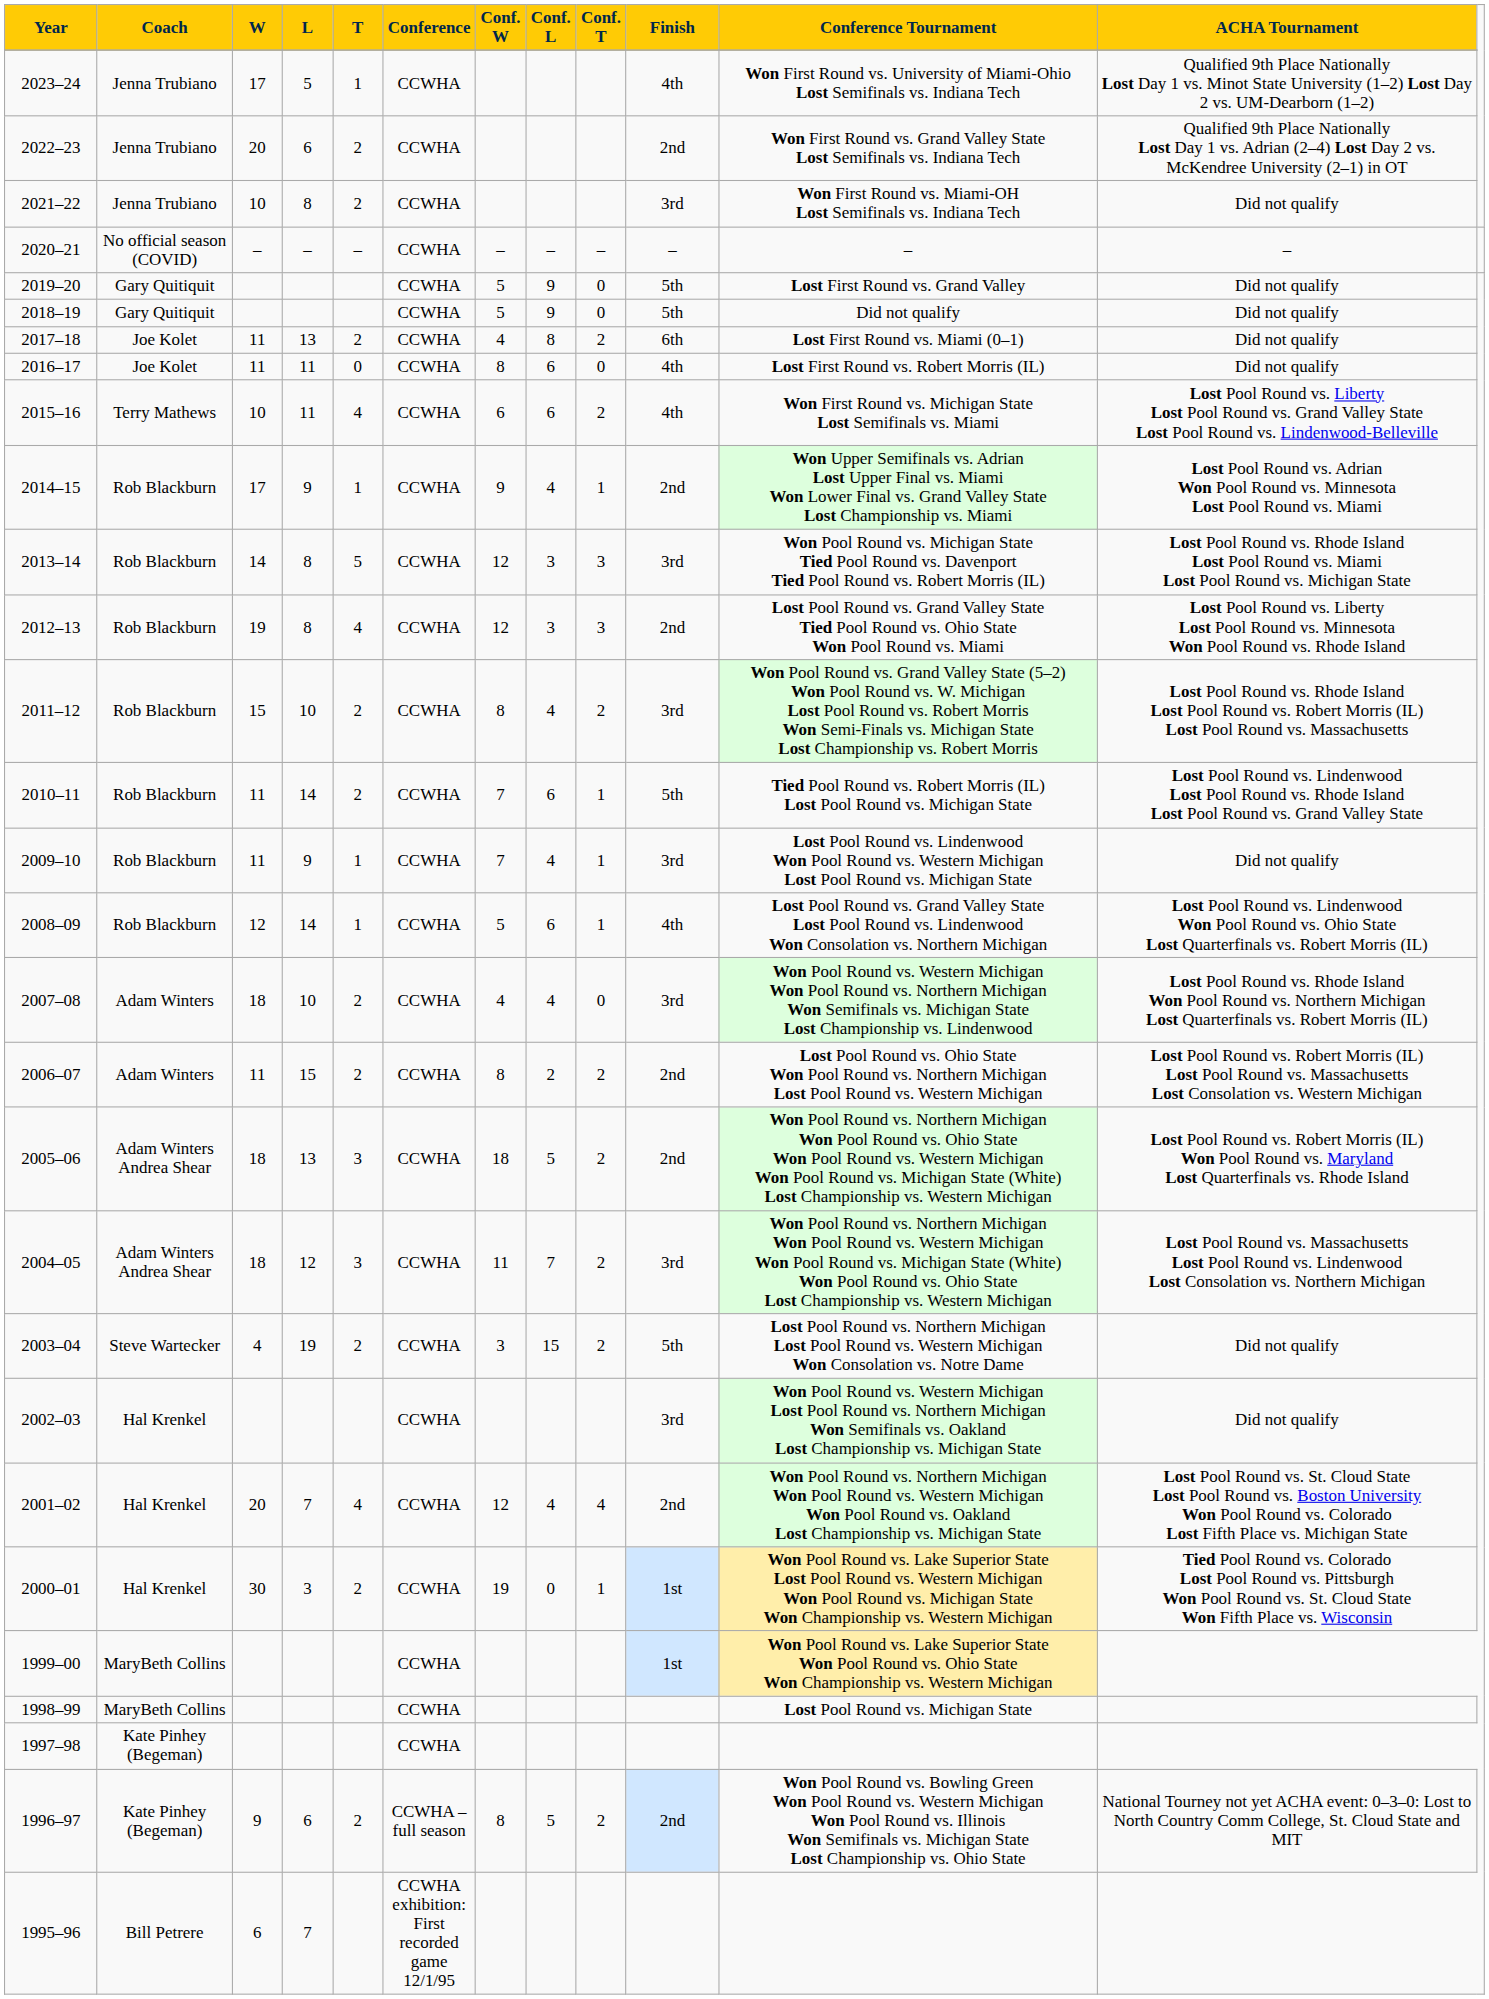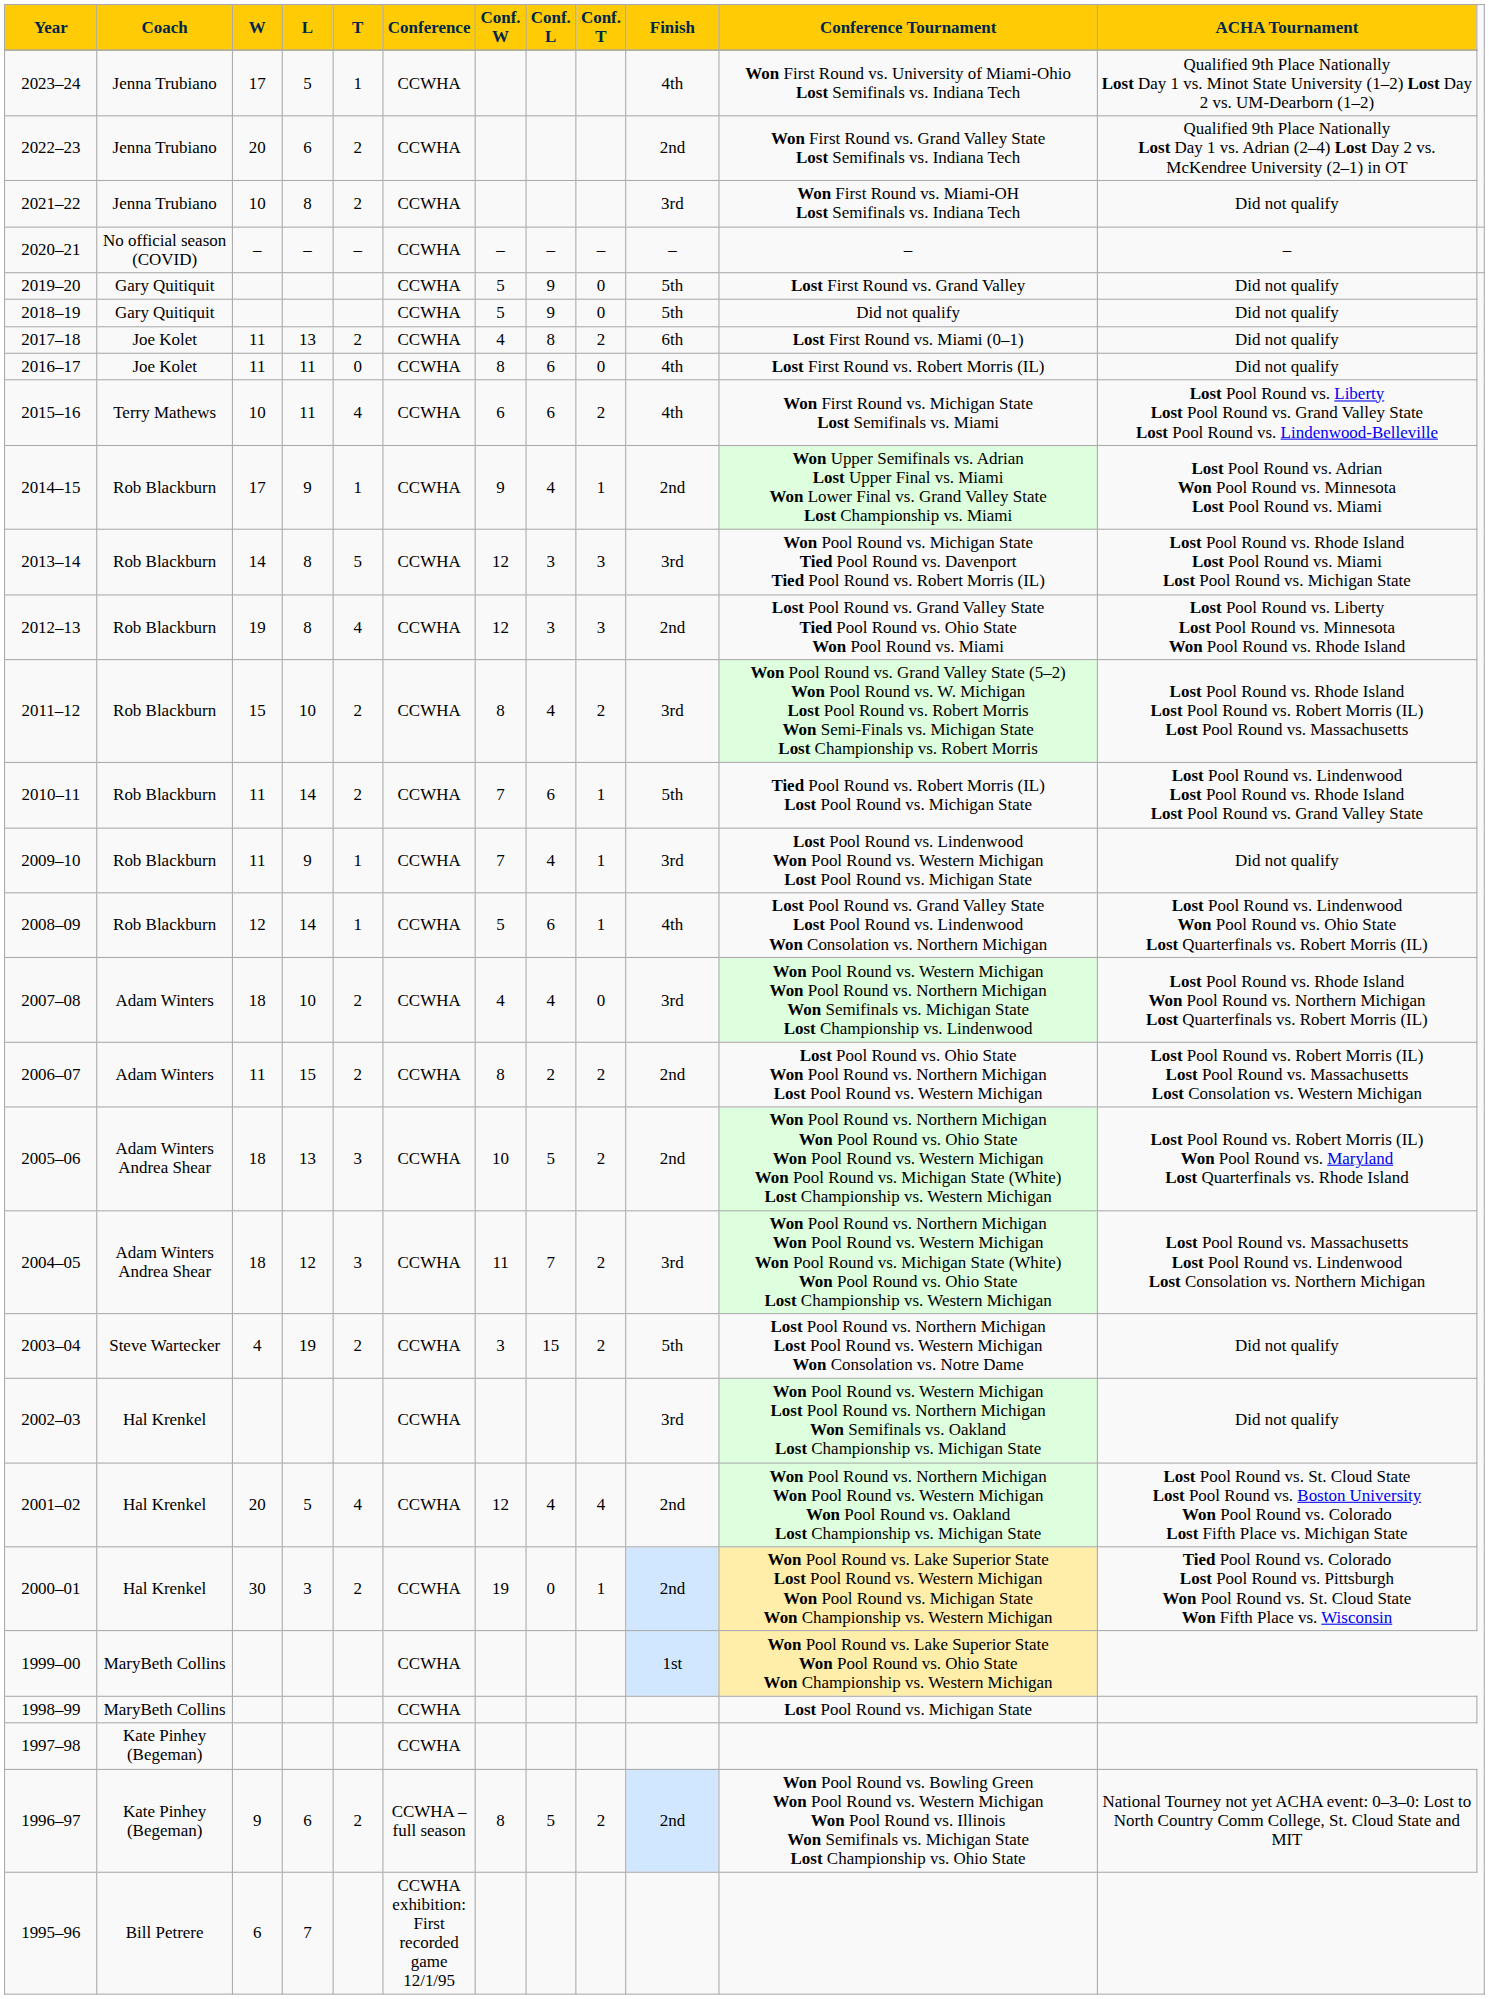(501, 1158) 18 -> (501, 1158) 10
(307, 1504) 7 -> (307, 1504) 5
(672, 1588) 1st -> (672, 1588) 2nd
